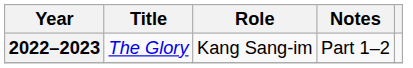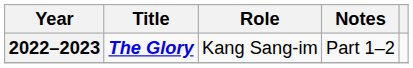(149, 47) normal -> (151, 47) bold
